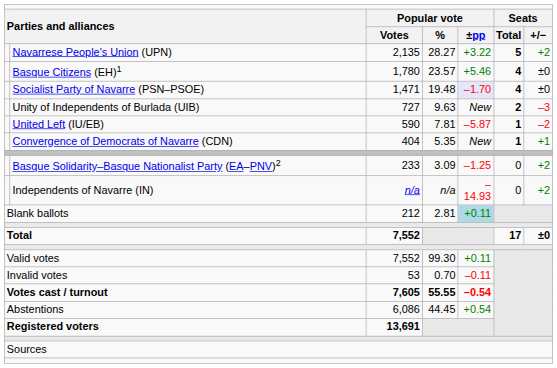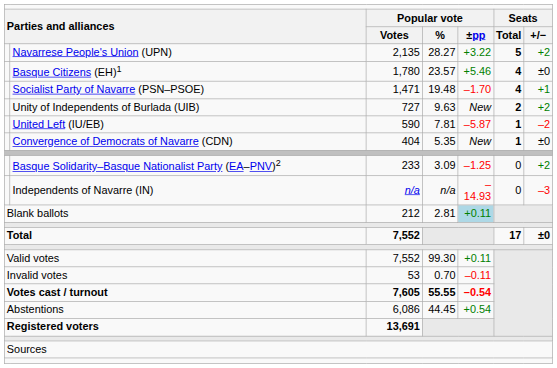(477, 90) lavender background -> (477, 90) no background
(544, 90) ±0 -> (544, 90) +1
(544, 107) –3 -> (544, 107) +2
(544, 141) +1 -> (544, 141) ±0
(544, 190) +2 -> (544, 190) –3
